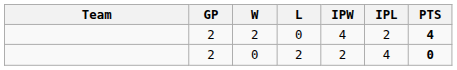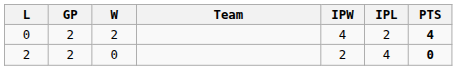columns swapped: (97, 15) <-> (299, 15)
